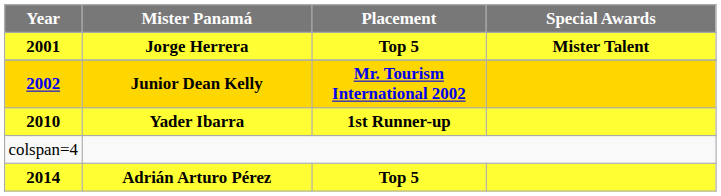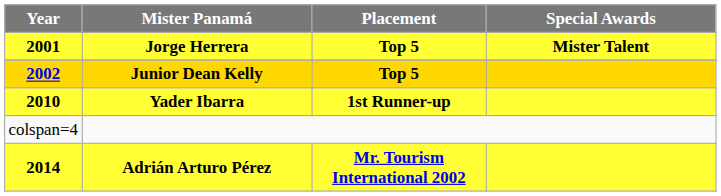(399, 84) Mr. Tourism International 2002 -> (399, 74) Top 5
(399, 177) Top 5 -> (399, 167) Mr. Tourism International 2002
